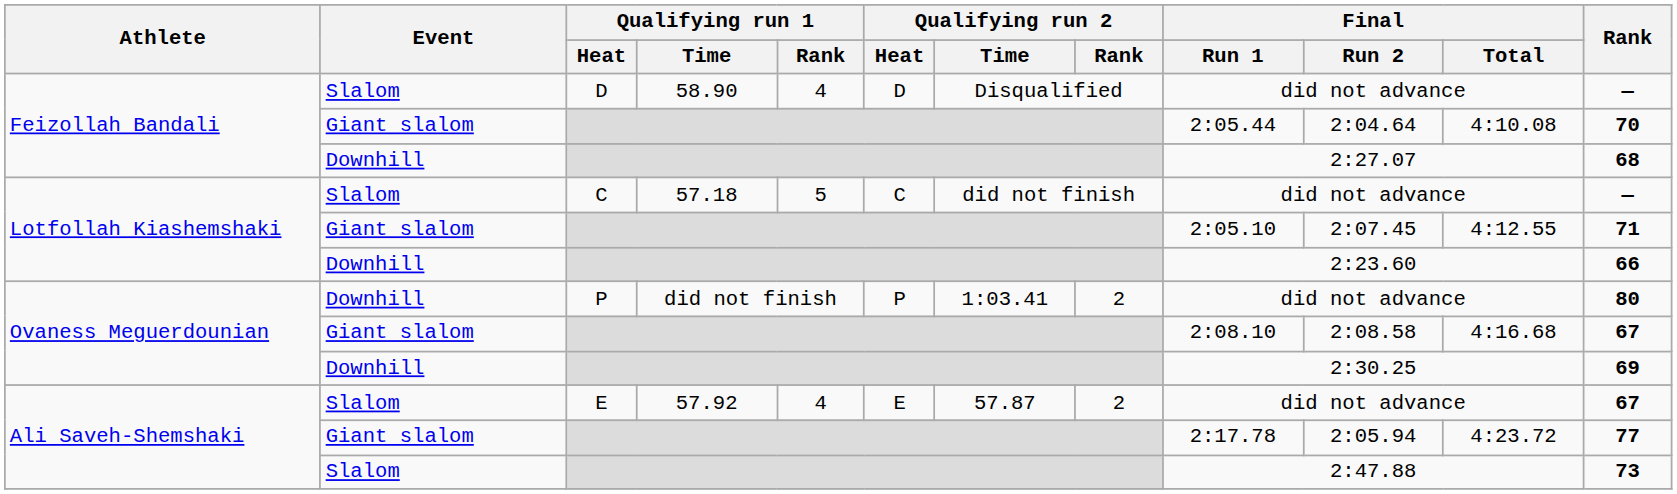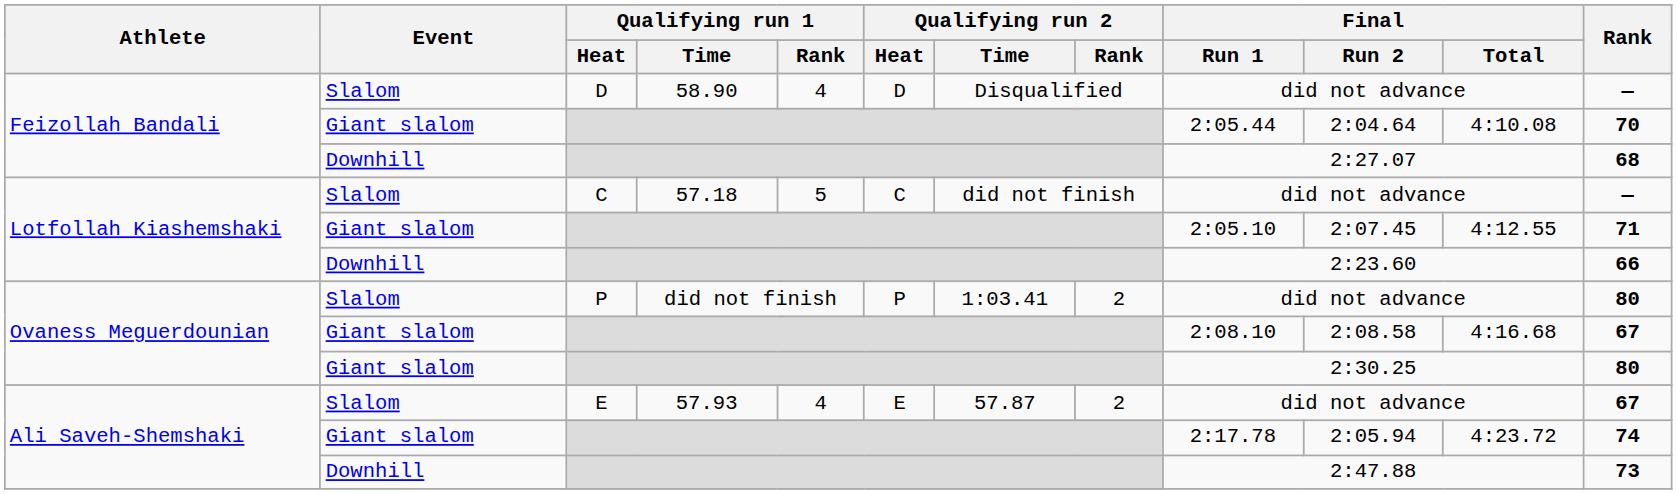(375, 299) Downhill -> (363, 299) Slalom
(375, 368) Downhill -> (400, 368) Giant slalom
(1628, 368) 69 -> (1628, 368) 80
(707, 402) 57.92 -> (707, 402) 57.93
(1628, 437) 77 -> (1628, 437) 74
(363, 472) Slalom -> (375, 472) Downhill
